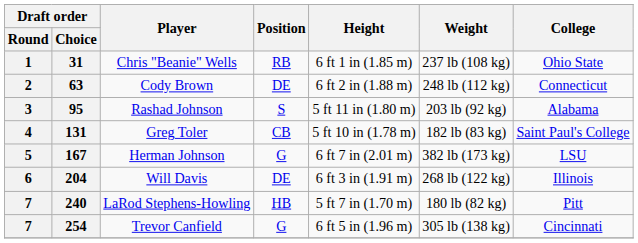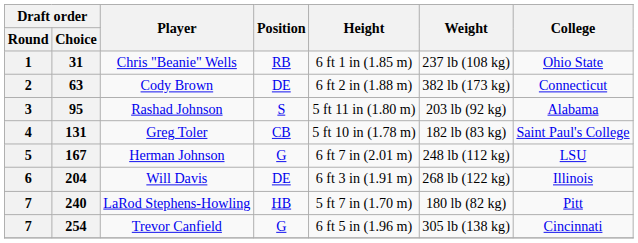(466, 86) 248 lb (112 kg) -> (466, 86) 382 lb (173 kg)
(466, 156) 382 lb (173 kg) -> (466, 156) 248 lb (112 kg)
